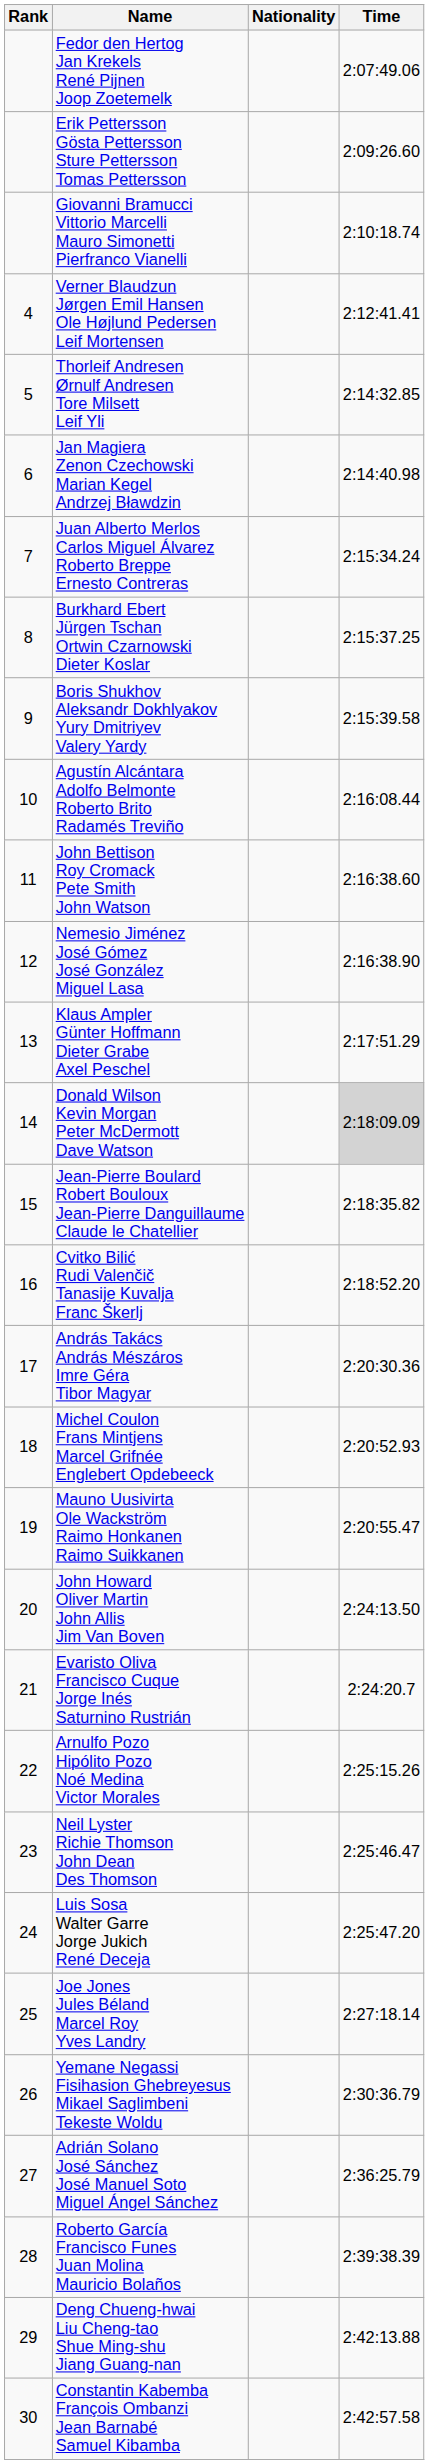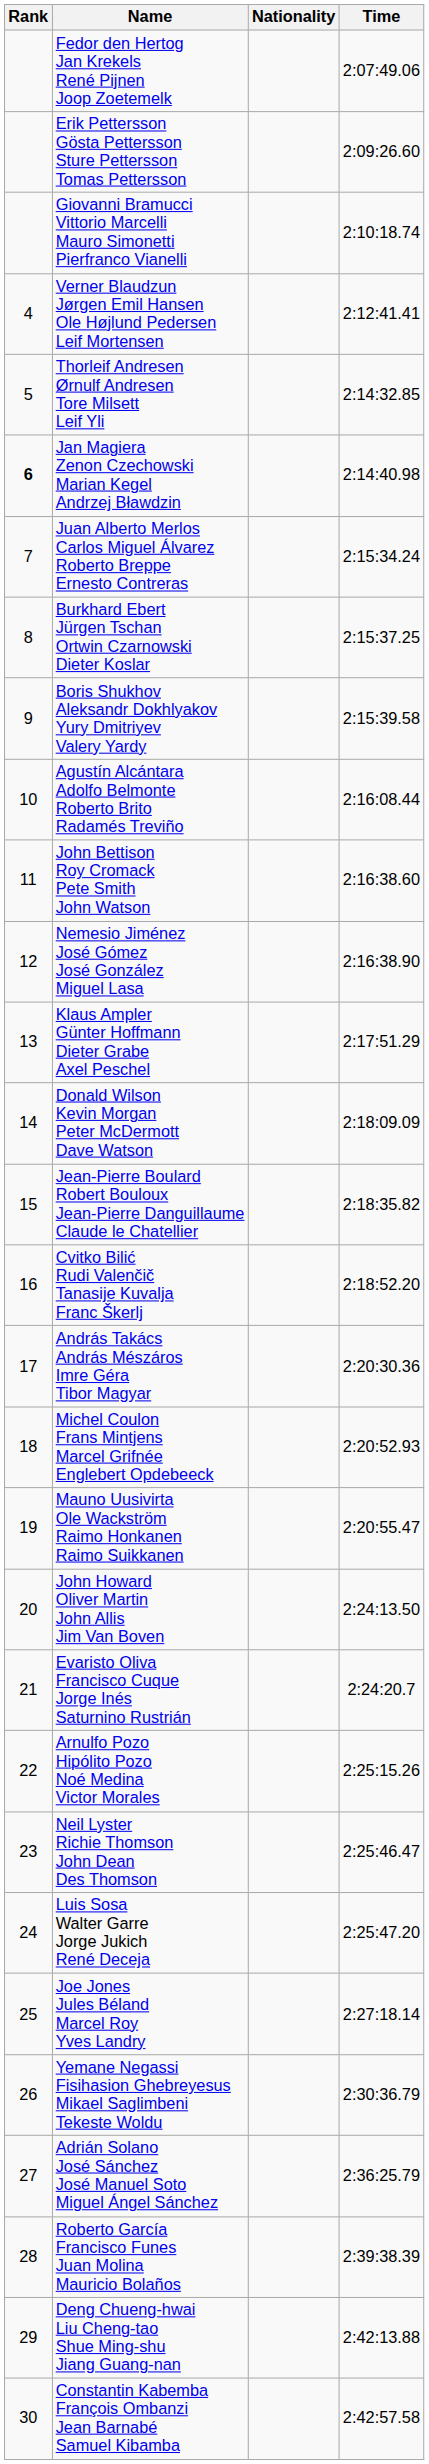(28, 475) normal -> (28, 475) bold
(381, 1123) lightgrey background -> (381, 1123) no background
